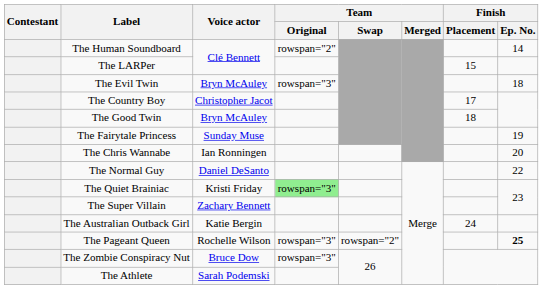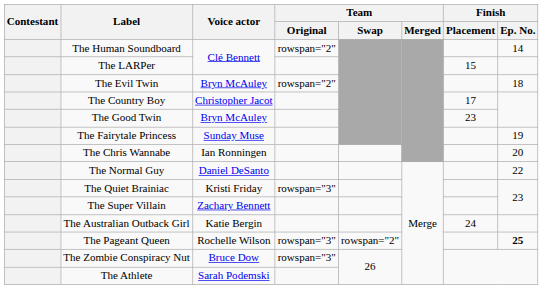(307, 83) rowspan="3" -> (307, 83) rowspan="2"
(471, 118) 18 -> (471, 118) 23
(307, 188) lightgreen background -> (307, 188) no background
